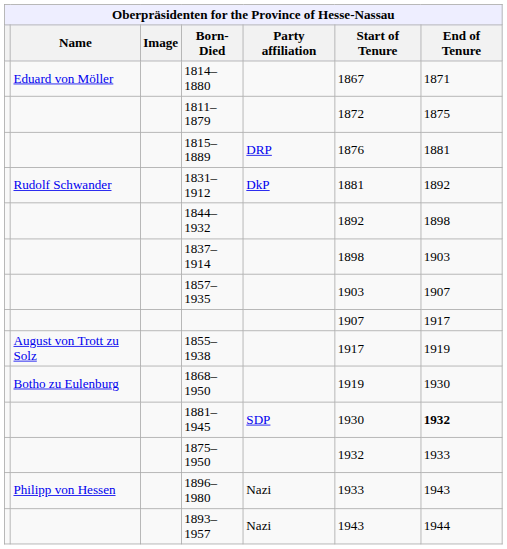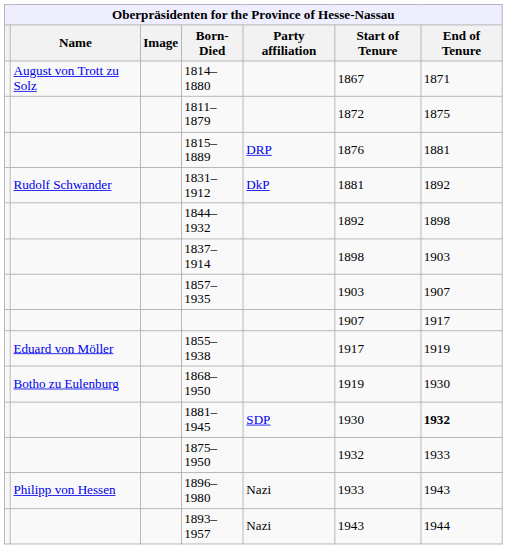(63, 78) Eduard von Möller -> (66, 78) August von Trott zu Solz
(66, 348) August von Trott zu Solz -> (63, 348) Eduard von Möller
